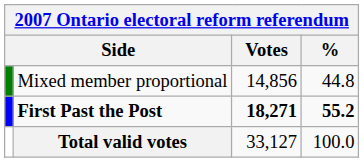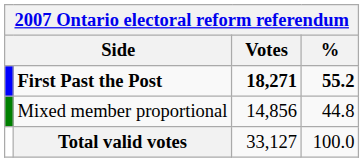rows swapped: (90, 111) <-> (123, 81)
